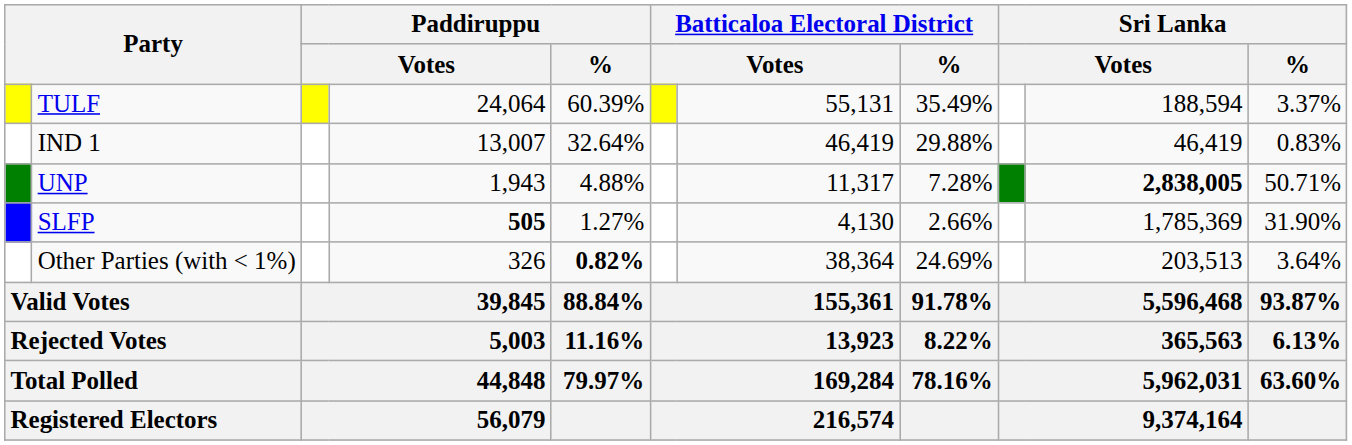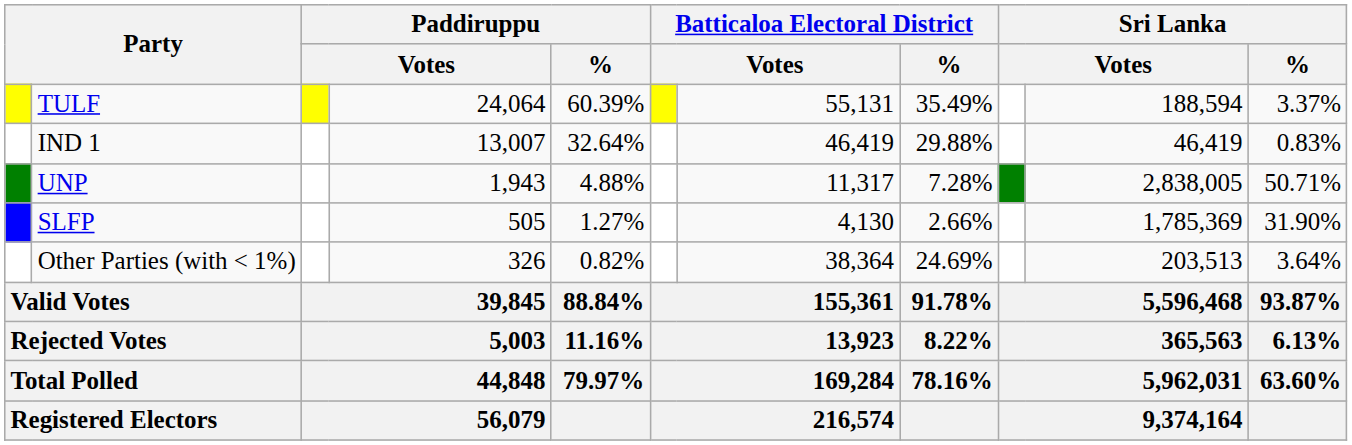(1193, 182) bold -> (1193, 182) normal
(527, 222) bold -> (527, 222) normal
(610, 261) bold -> (612, 261) normal
